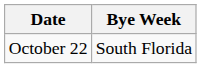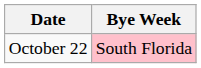(144, 48) no background -> (144, 48) pink background
